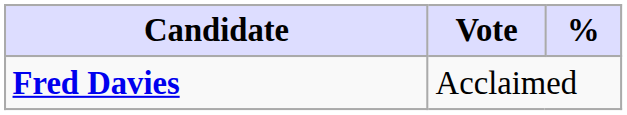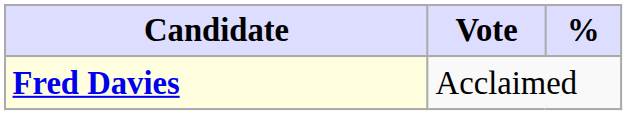(96, 82) no background -> (96, 82) lightyellow background
